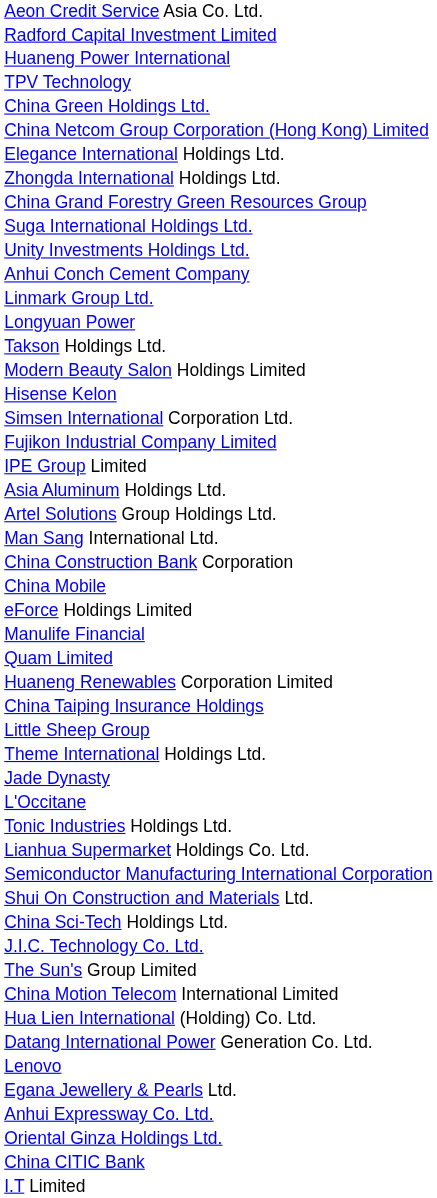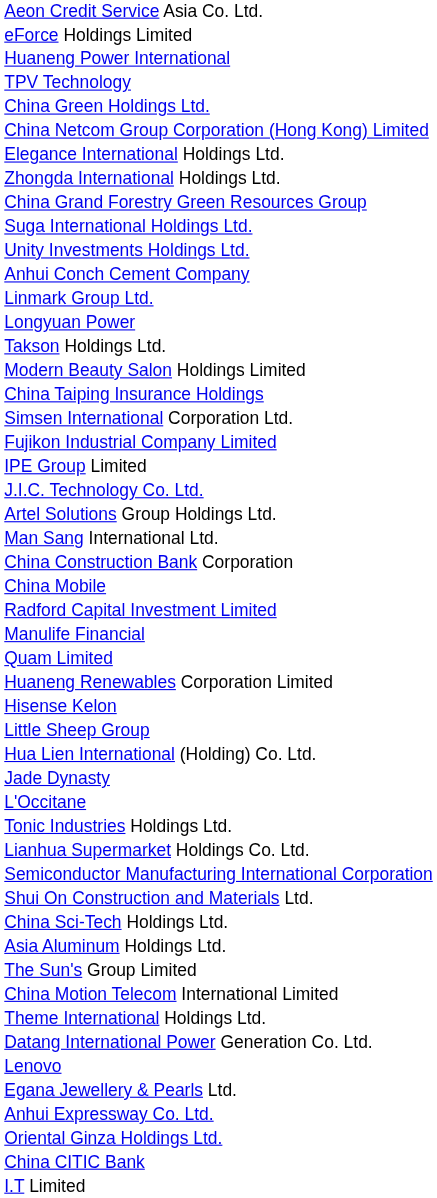(140, 35) Radford Capital Investment Limited -> (98, 35) eForce Holdings Limited
(60, 394) Hisense Kelon -> (134, 394) China Taiping Insurance Holdings
(115, 490) Asia Aluminum Holdings Ltd. -> (104, 490) J.I.C. Technology Co. Ltd.
(98, 610) eForce Holdings Limited -> (140, 610) Radford Capital Investment Limited
(134, 706) China Taiping Insurance Holdings -> (60, 706) Hisense Kelon
(135, 754) Theme International Holdings Ltd. -> (160, 754) Hua Lien International (Holding) Co. Ltd.
(104, 946) J.I.C. Technology Co. Ltd. -> (115, 946) Asia Aluminum Holdings Ltd.
(160, 1018) Hua Lien International (Holding) Co. Ltd. -> (135, 1018) Theme International Holdings Ltd.
